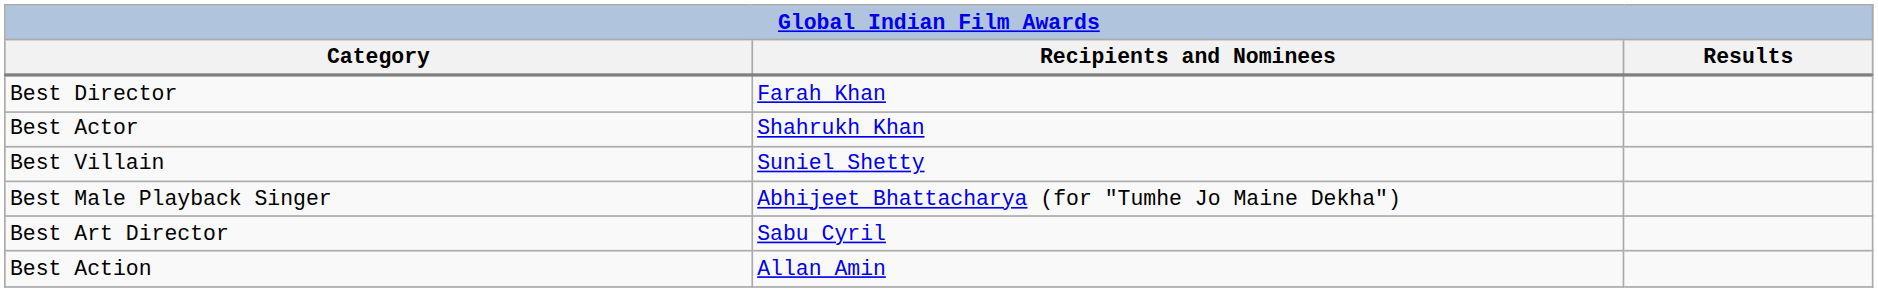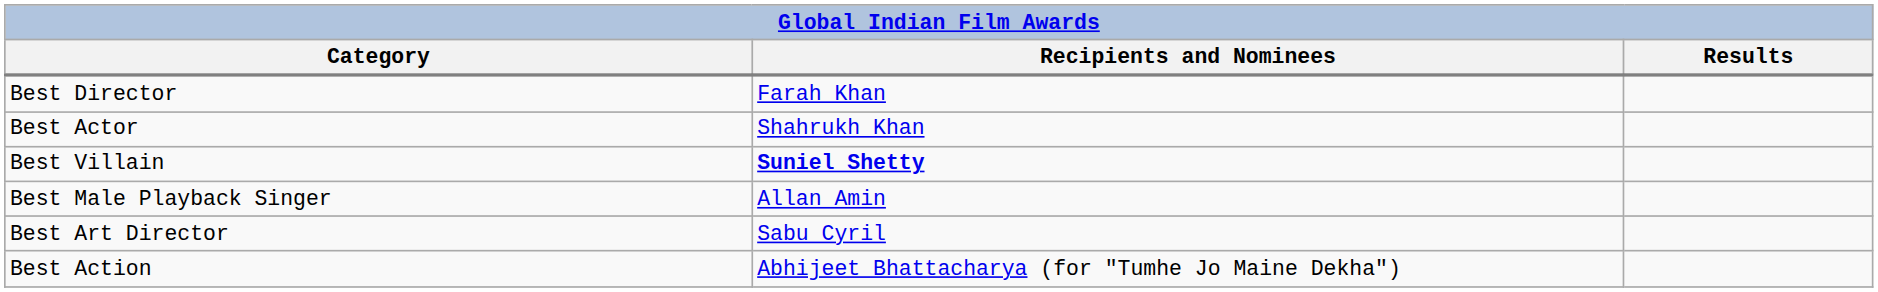(841, 164) normal -> (841, 164) bold
(1079, 199) Abhijeet Bhattacharya (for "Tumhe Jo Maine Dekha") -> (822, 199) Allan Amin
(822, 269) Allan Amin -> (1079, 269) Abhijeet Bhattacharya (for "Tumhe Jo Maine Dekha")
